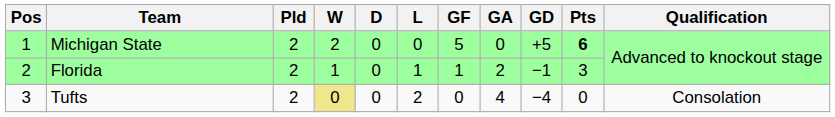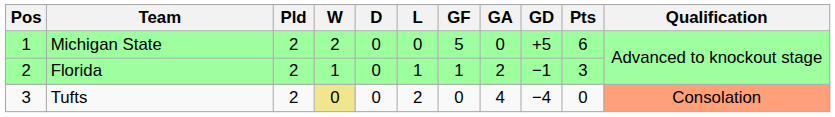(583, 44) bold -> (583, 44) normal
(717, 97) no background -> (717, 97) lightsalmon background
